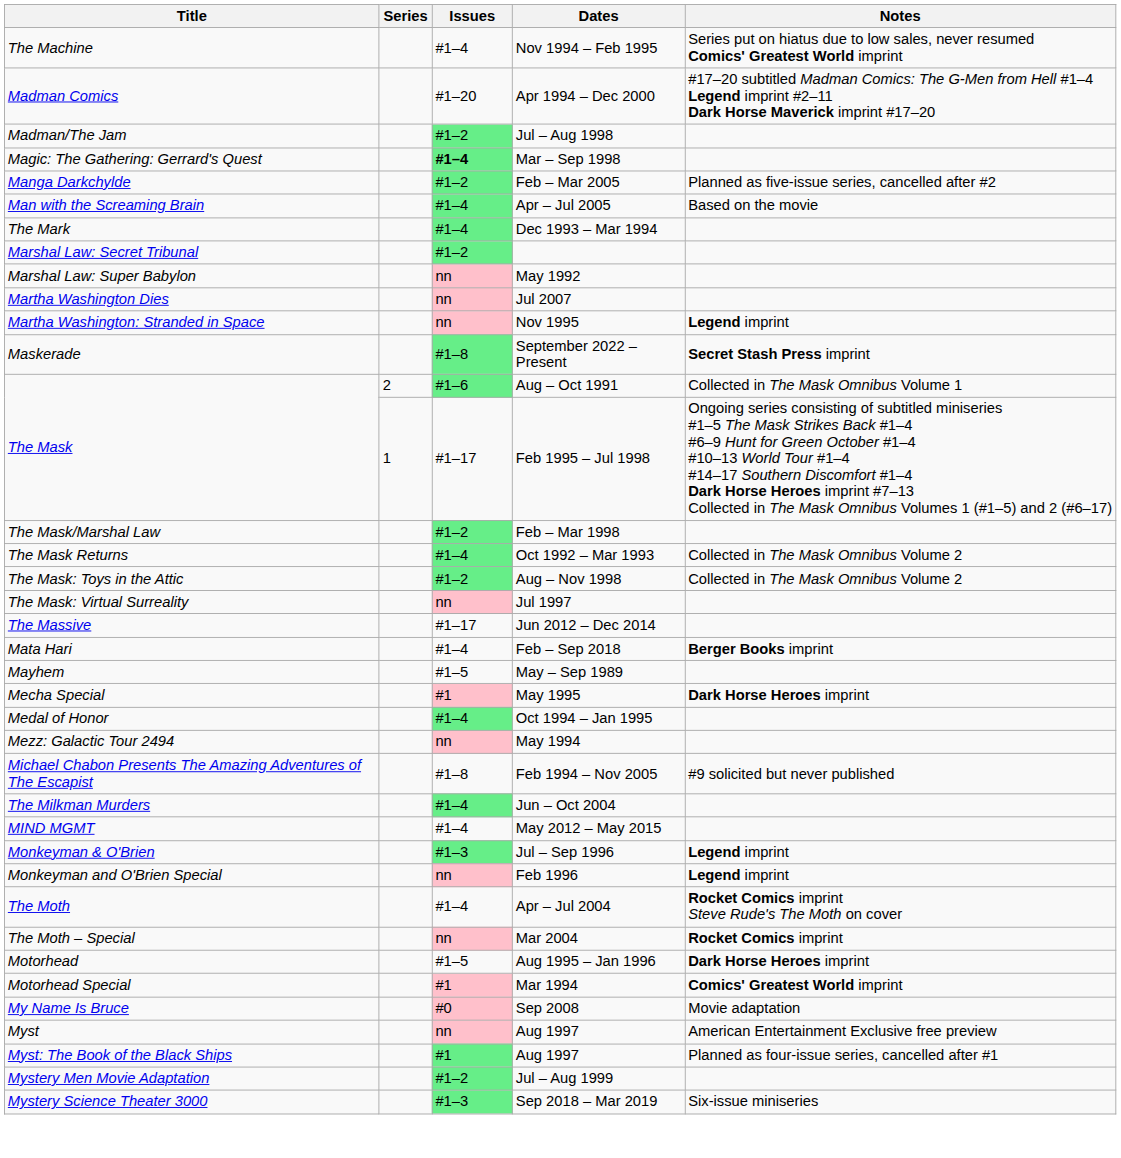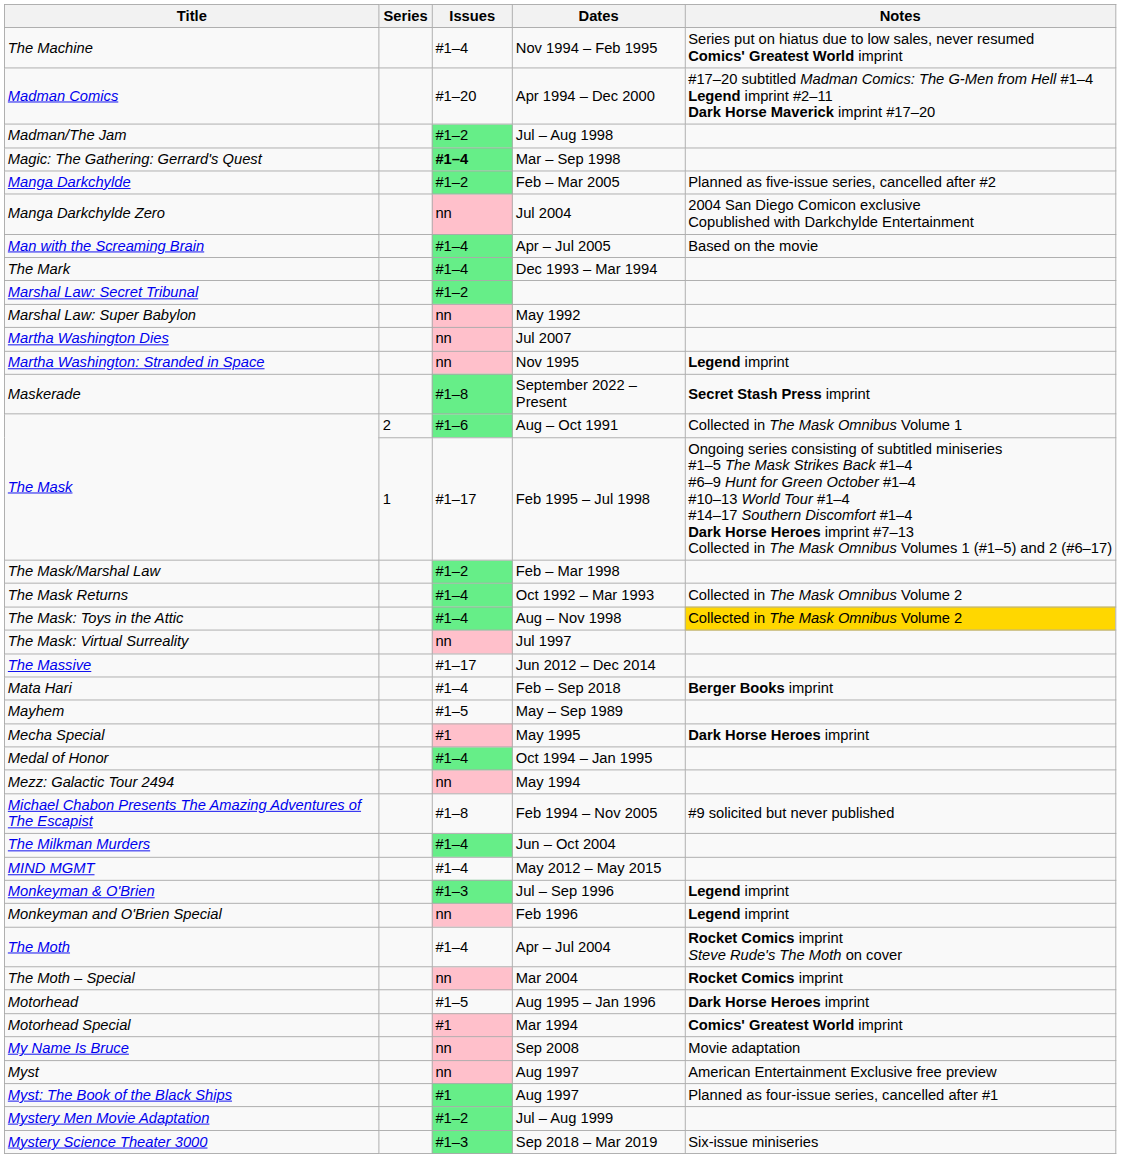+ row: (86, 214)
(452, 578) #1–2 -> (452, 618) #1–4
(825, 578) no background -> (825, 618) gold background
(444, 1008) #0 -> (444, 1048) nn
